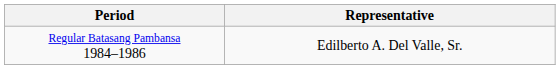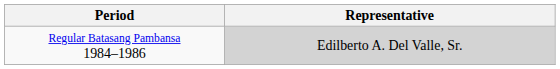(390, 45) no background -> (390, 45) lightgrey background
